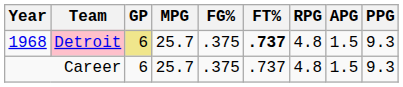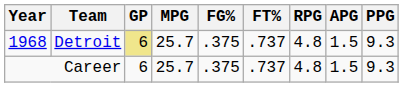(88, 44) pink background -> (88, 44) no background
(267, 44) bold -> (267, 44) normal
